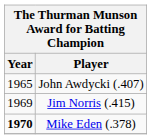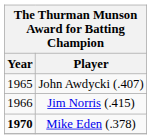(20, 103) 1969 -> (20, 103) 1966
